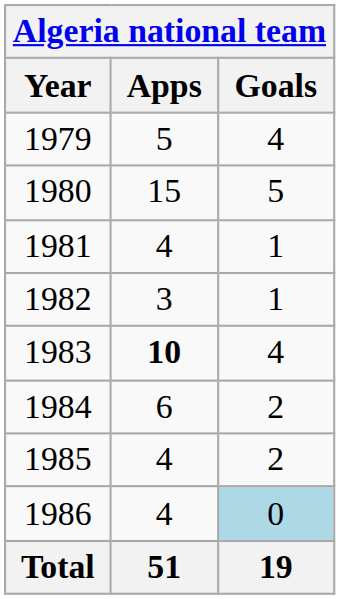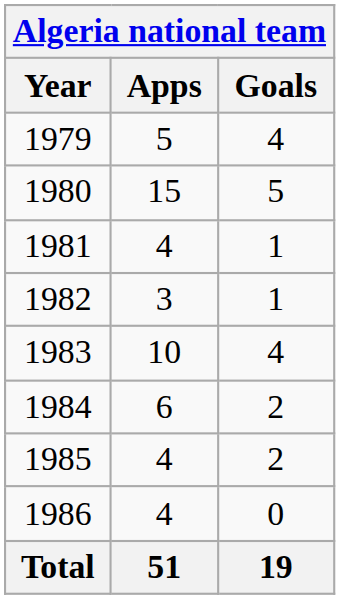(164, 352) bold -> (164, 352) normal
(276, 513) lightblue background -> (276, 513) no background
